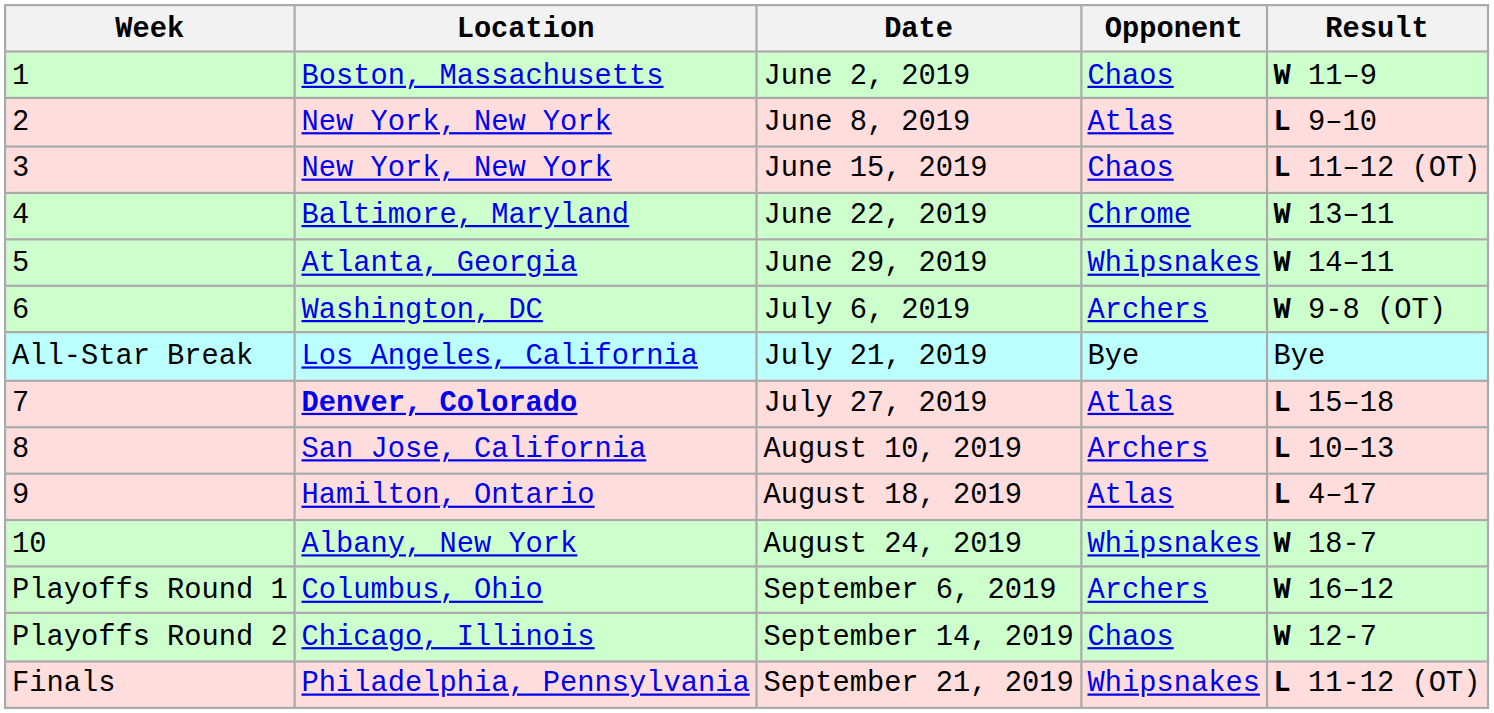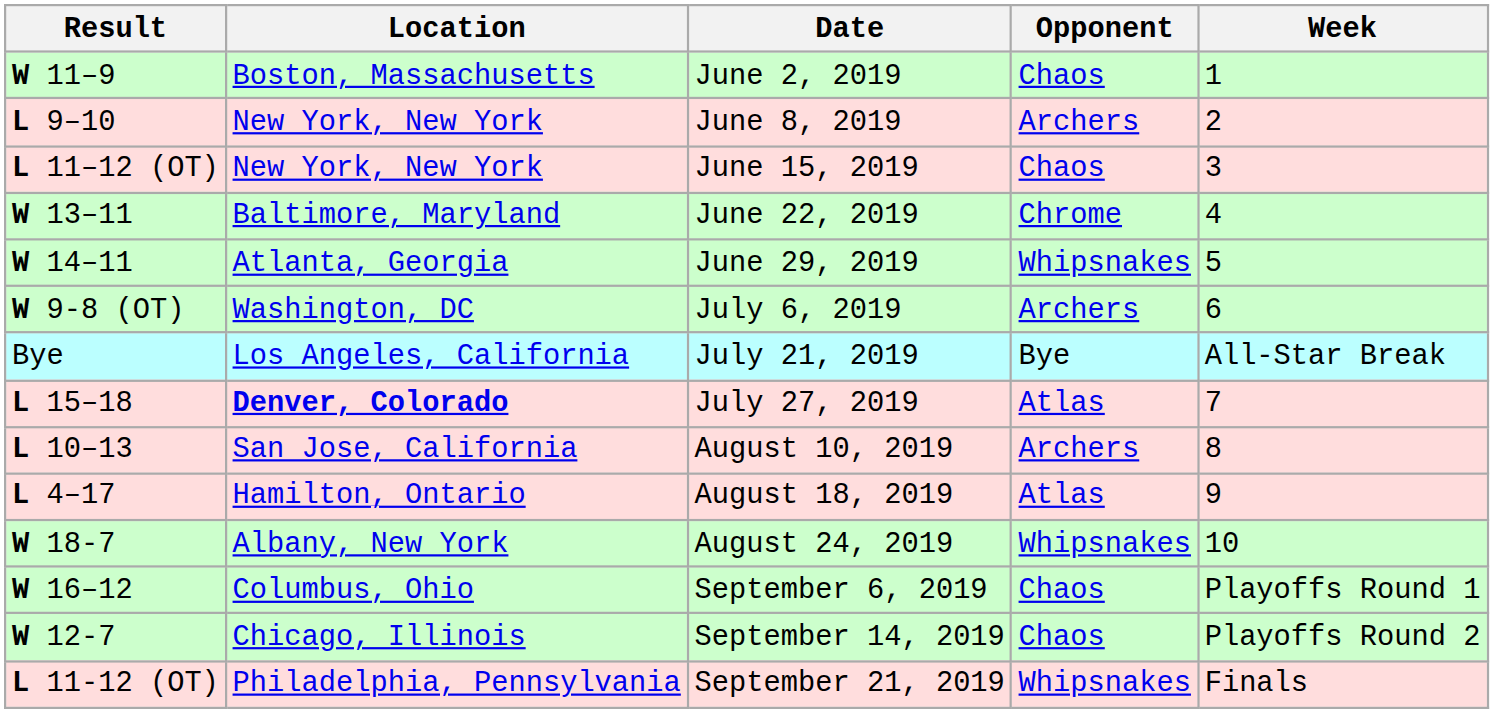columns swapped: (150, 29) <-> (1377, 29)
(1131, 122) Atlas -> (1079, 122) Archers
(1148, 590) Archers -> (1062, 590) Chaos
